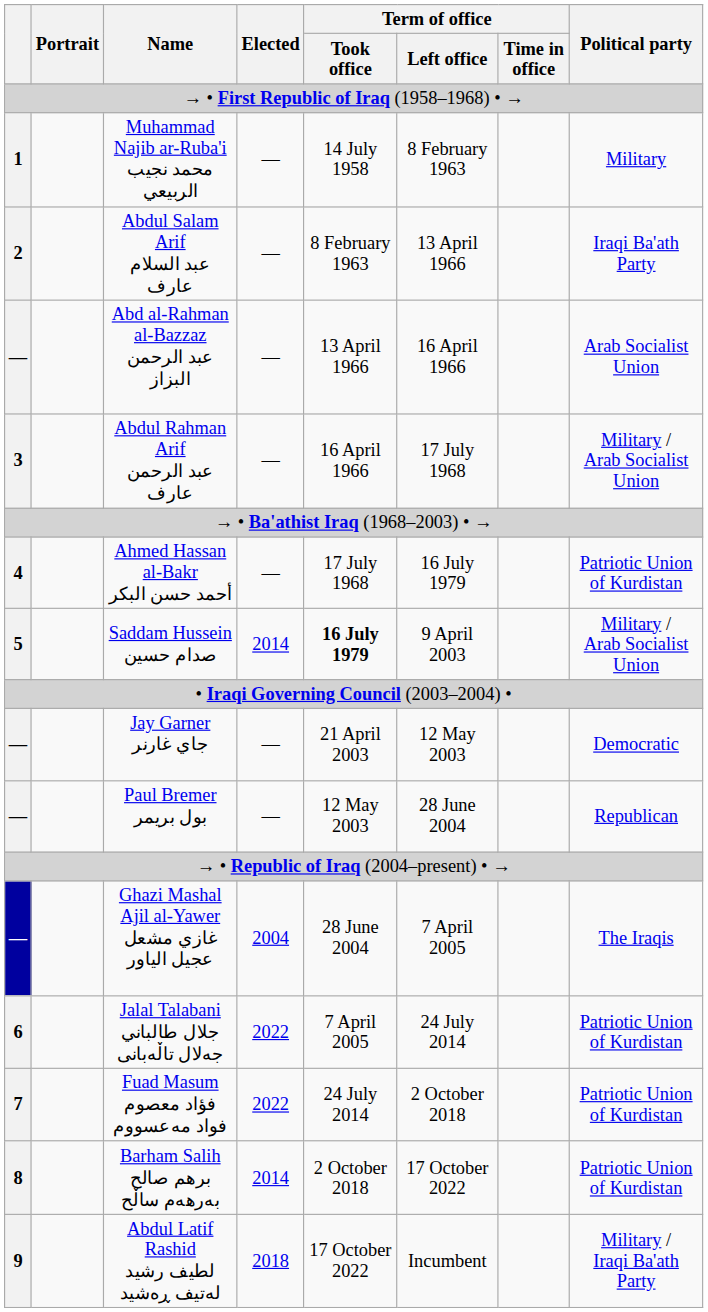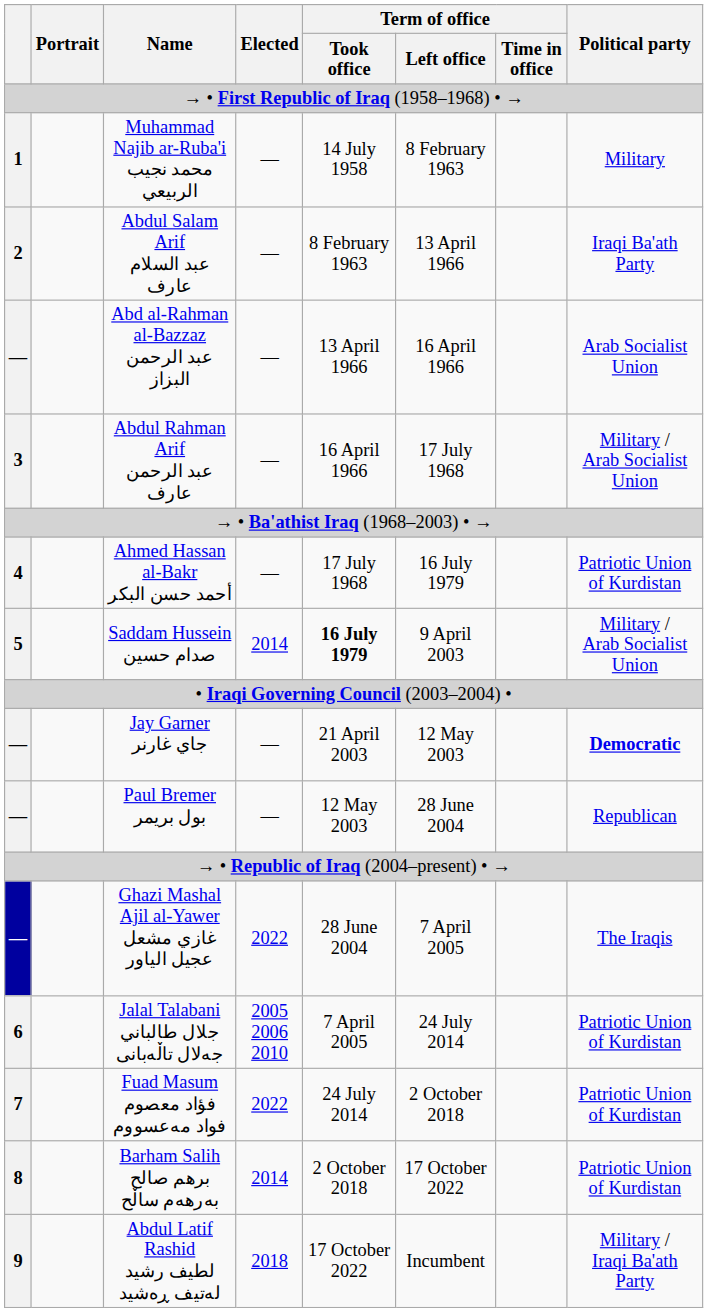(636, 744) normal -> (635, 744) bold
(271, 938) 2004 -> (270, 938) 2022
(271, 1031) 2022 -> (270, 1031) 2005 2006 2010
